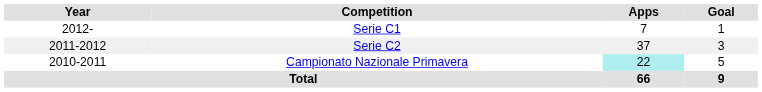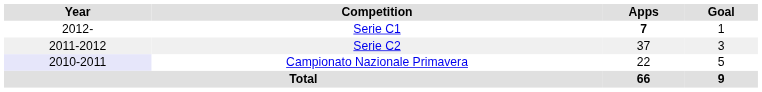(644, 29) normal -> (644, 29) bold
(78, 62) no background -> (78, 62) lavender background
(644, 62) paleturquoise background -> (644, 62) no background
